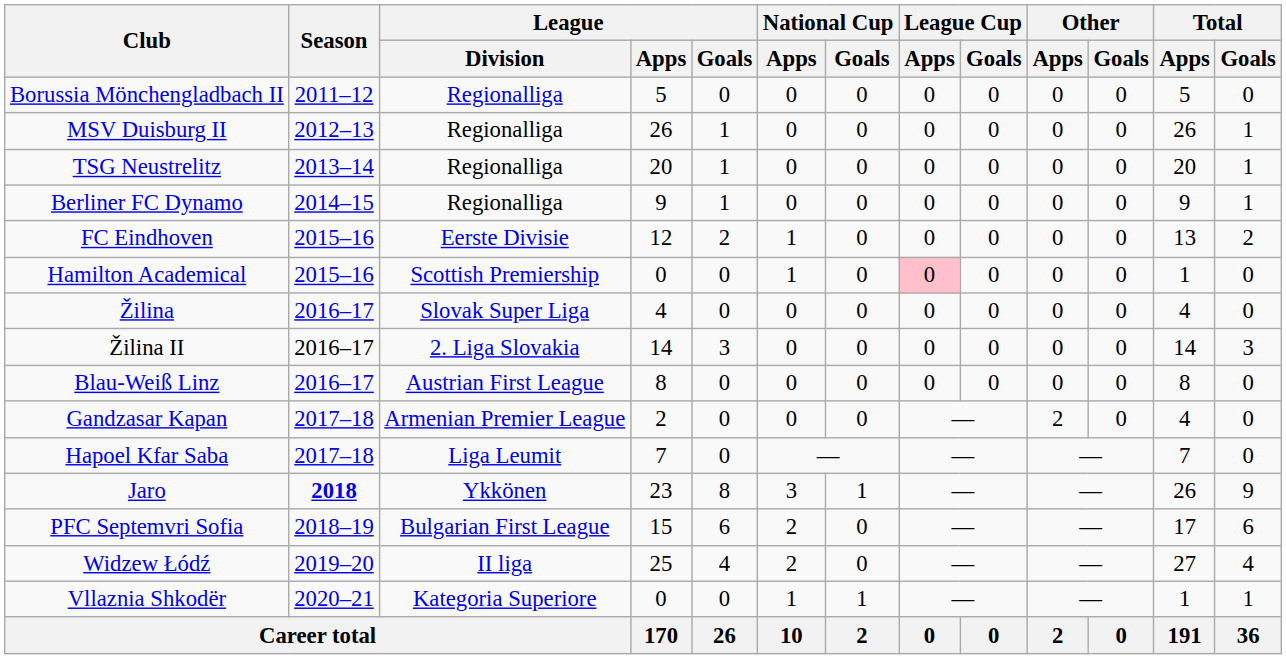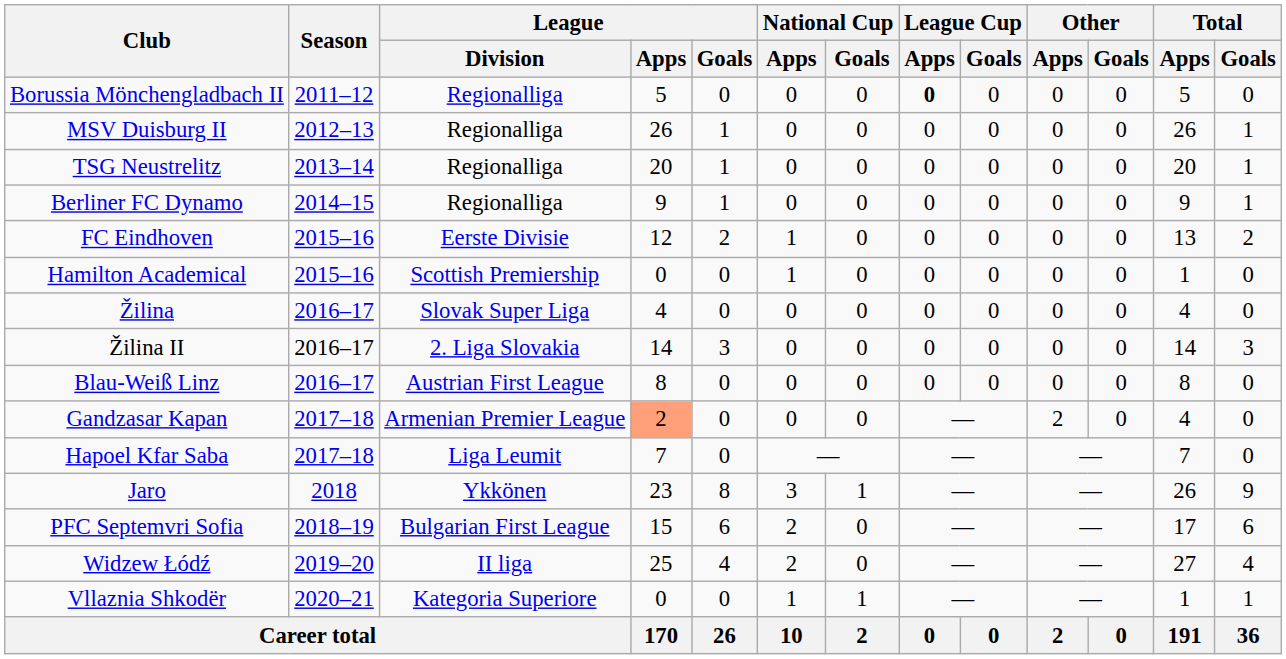(929, 94) normal -> (929, 94) bold
(929, 274) pink background -> (929, 274) no background
(661, 418) no background -> (661, 418) lightsalmon background
(334, 490) bold -> (334, 490) normal
